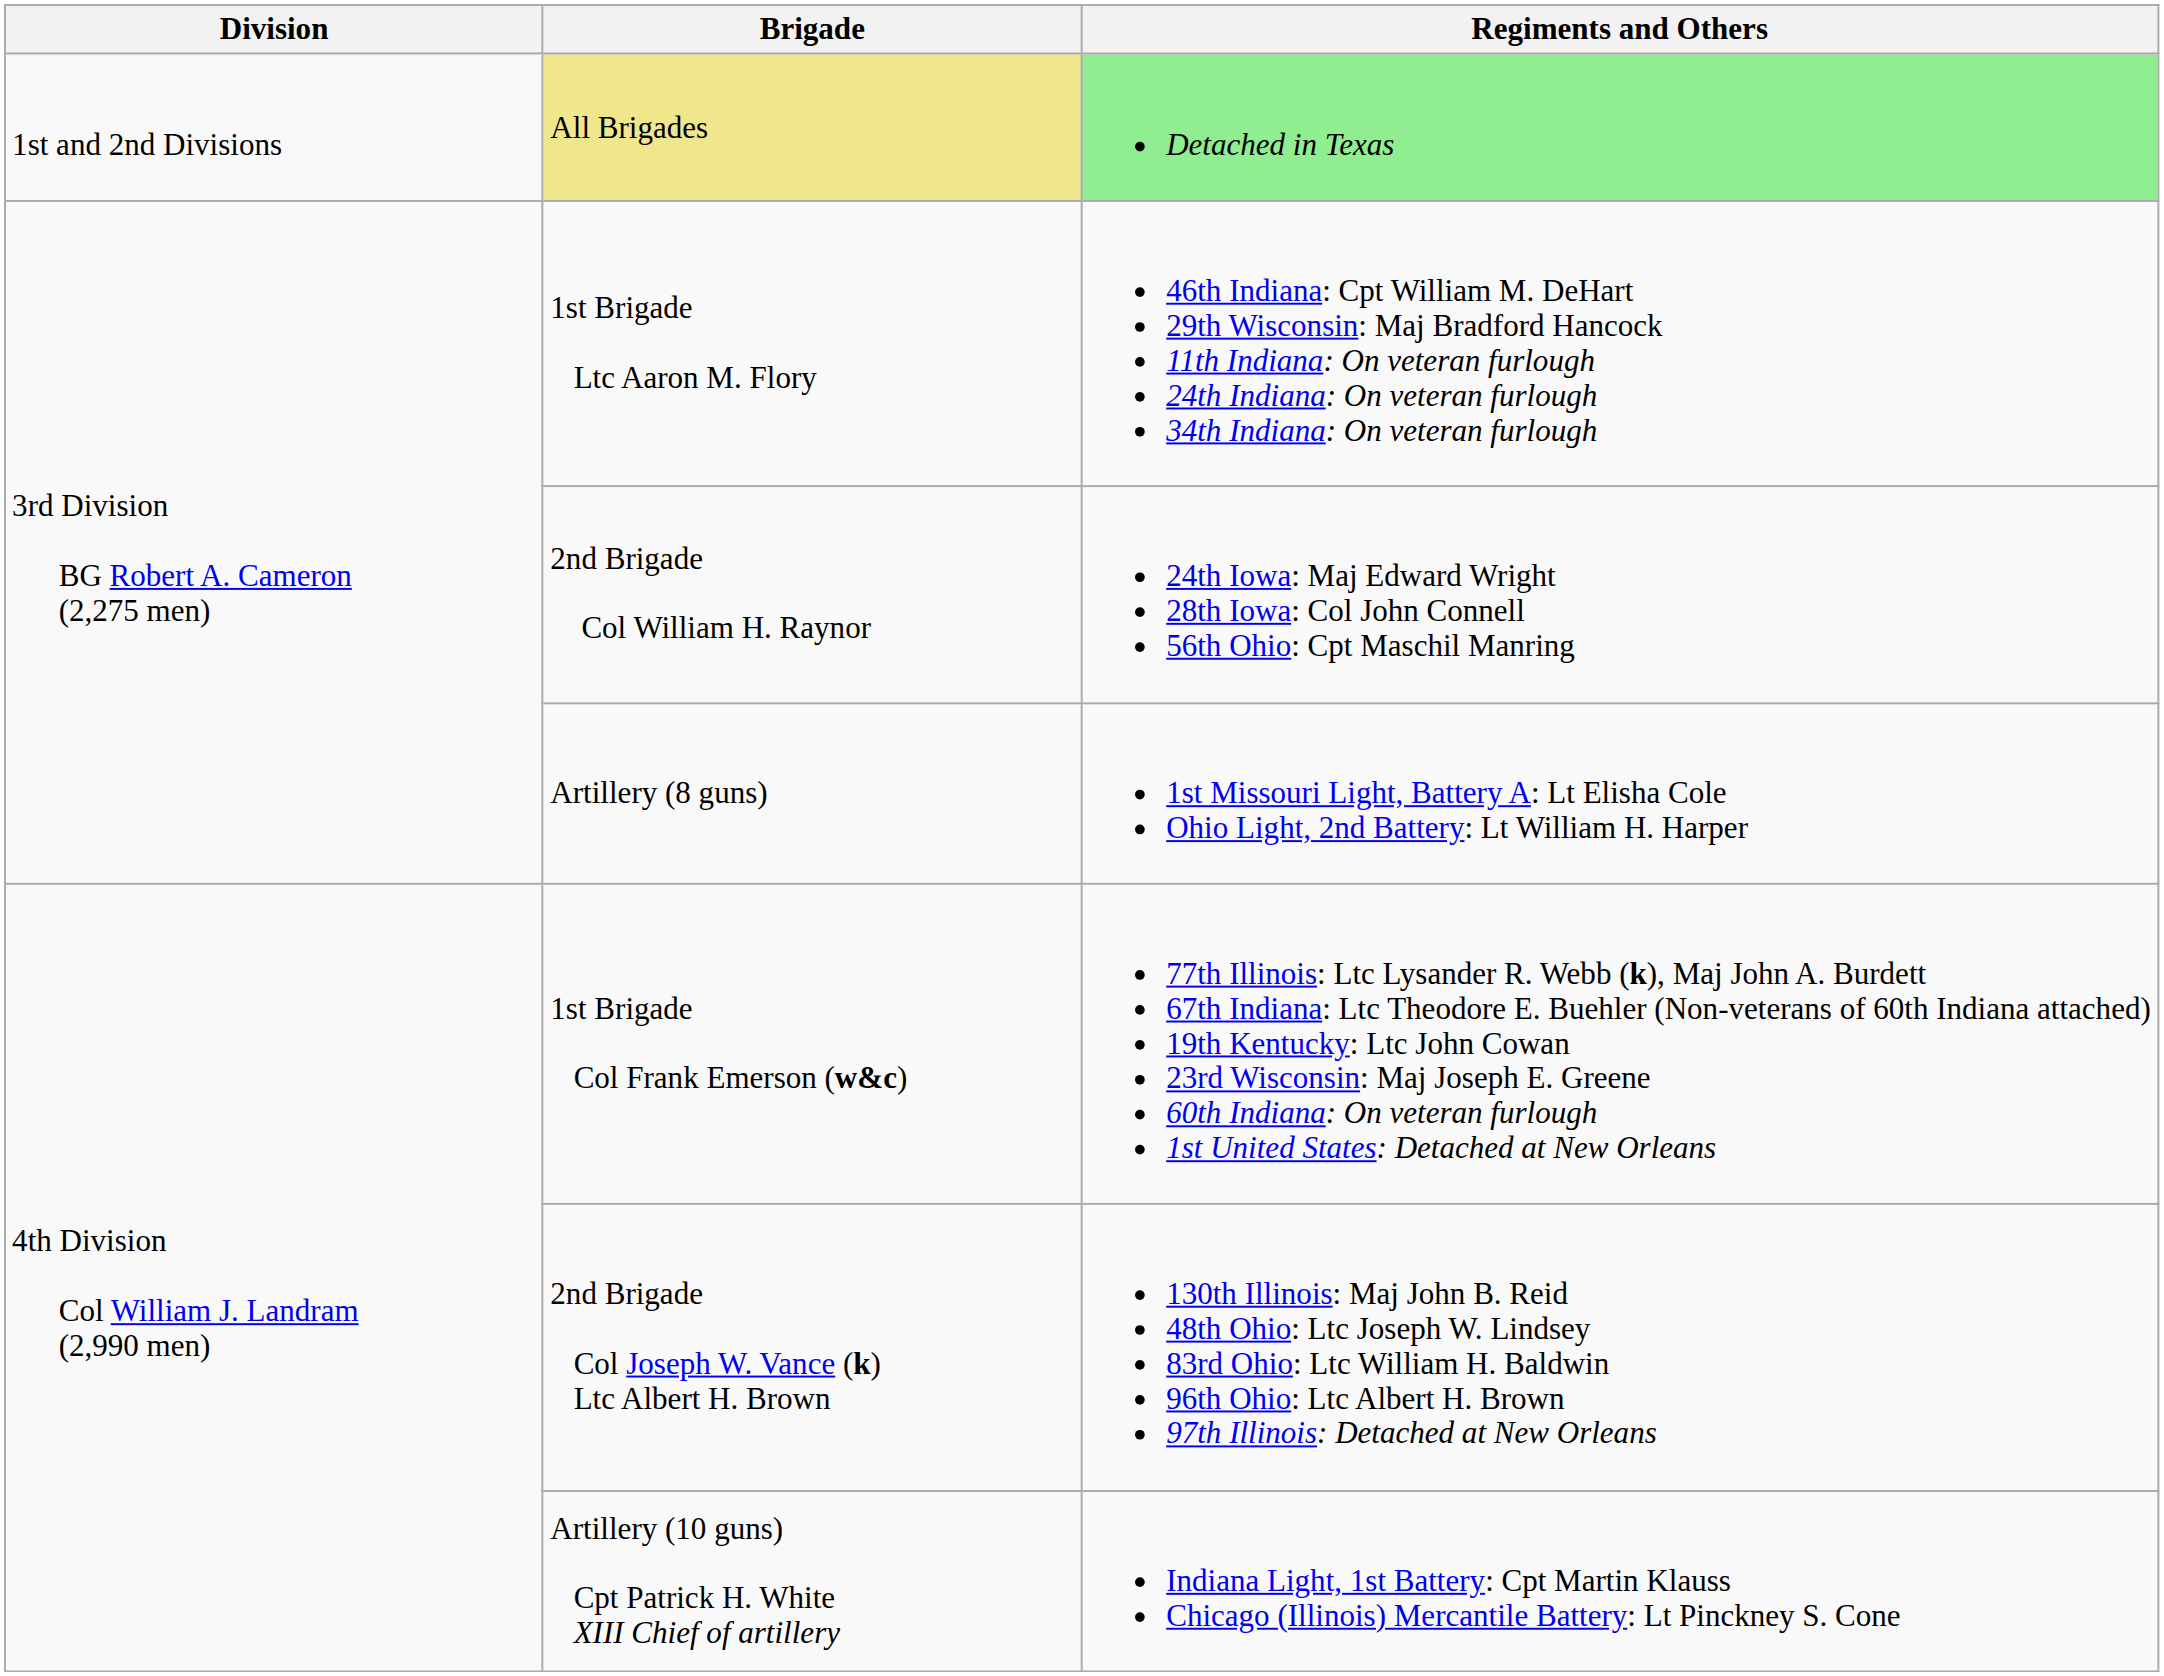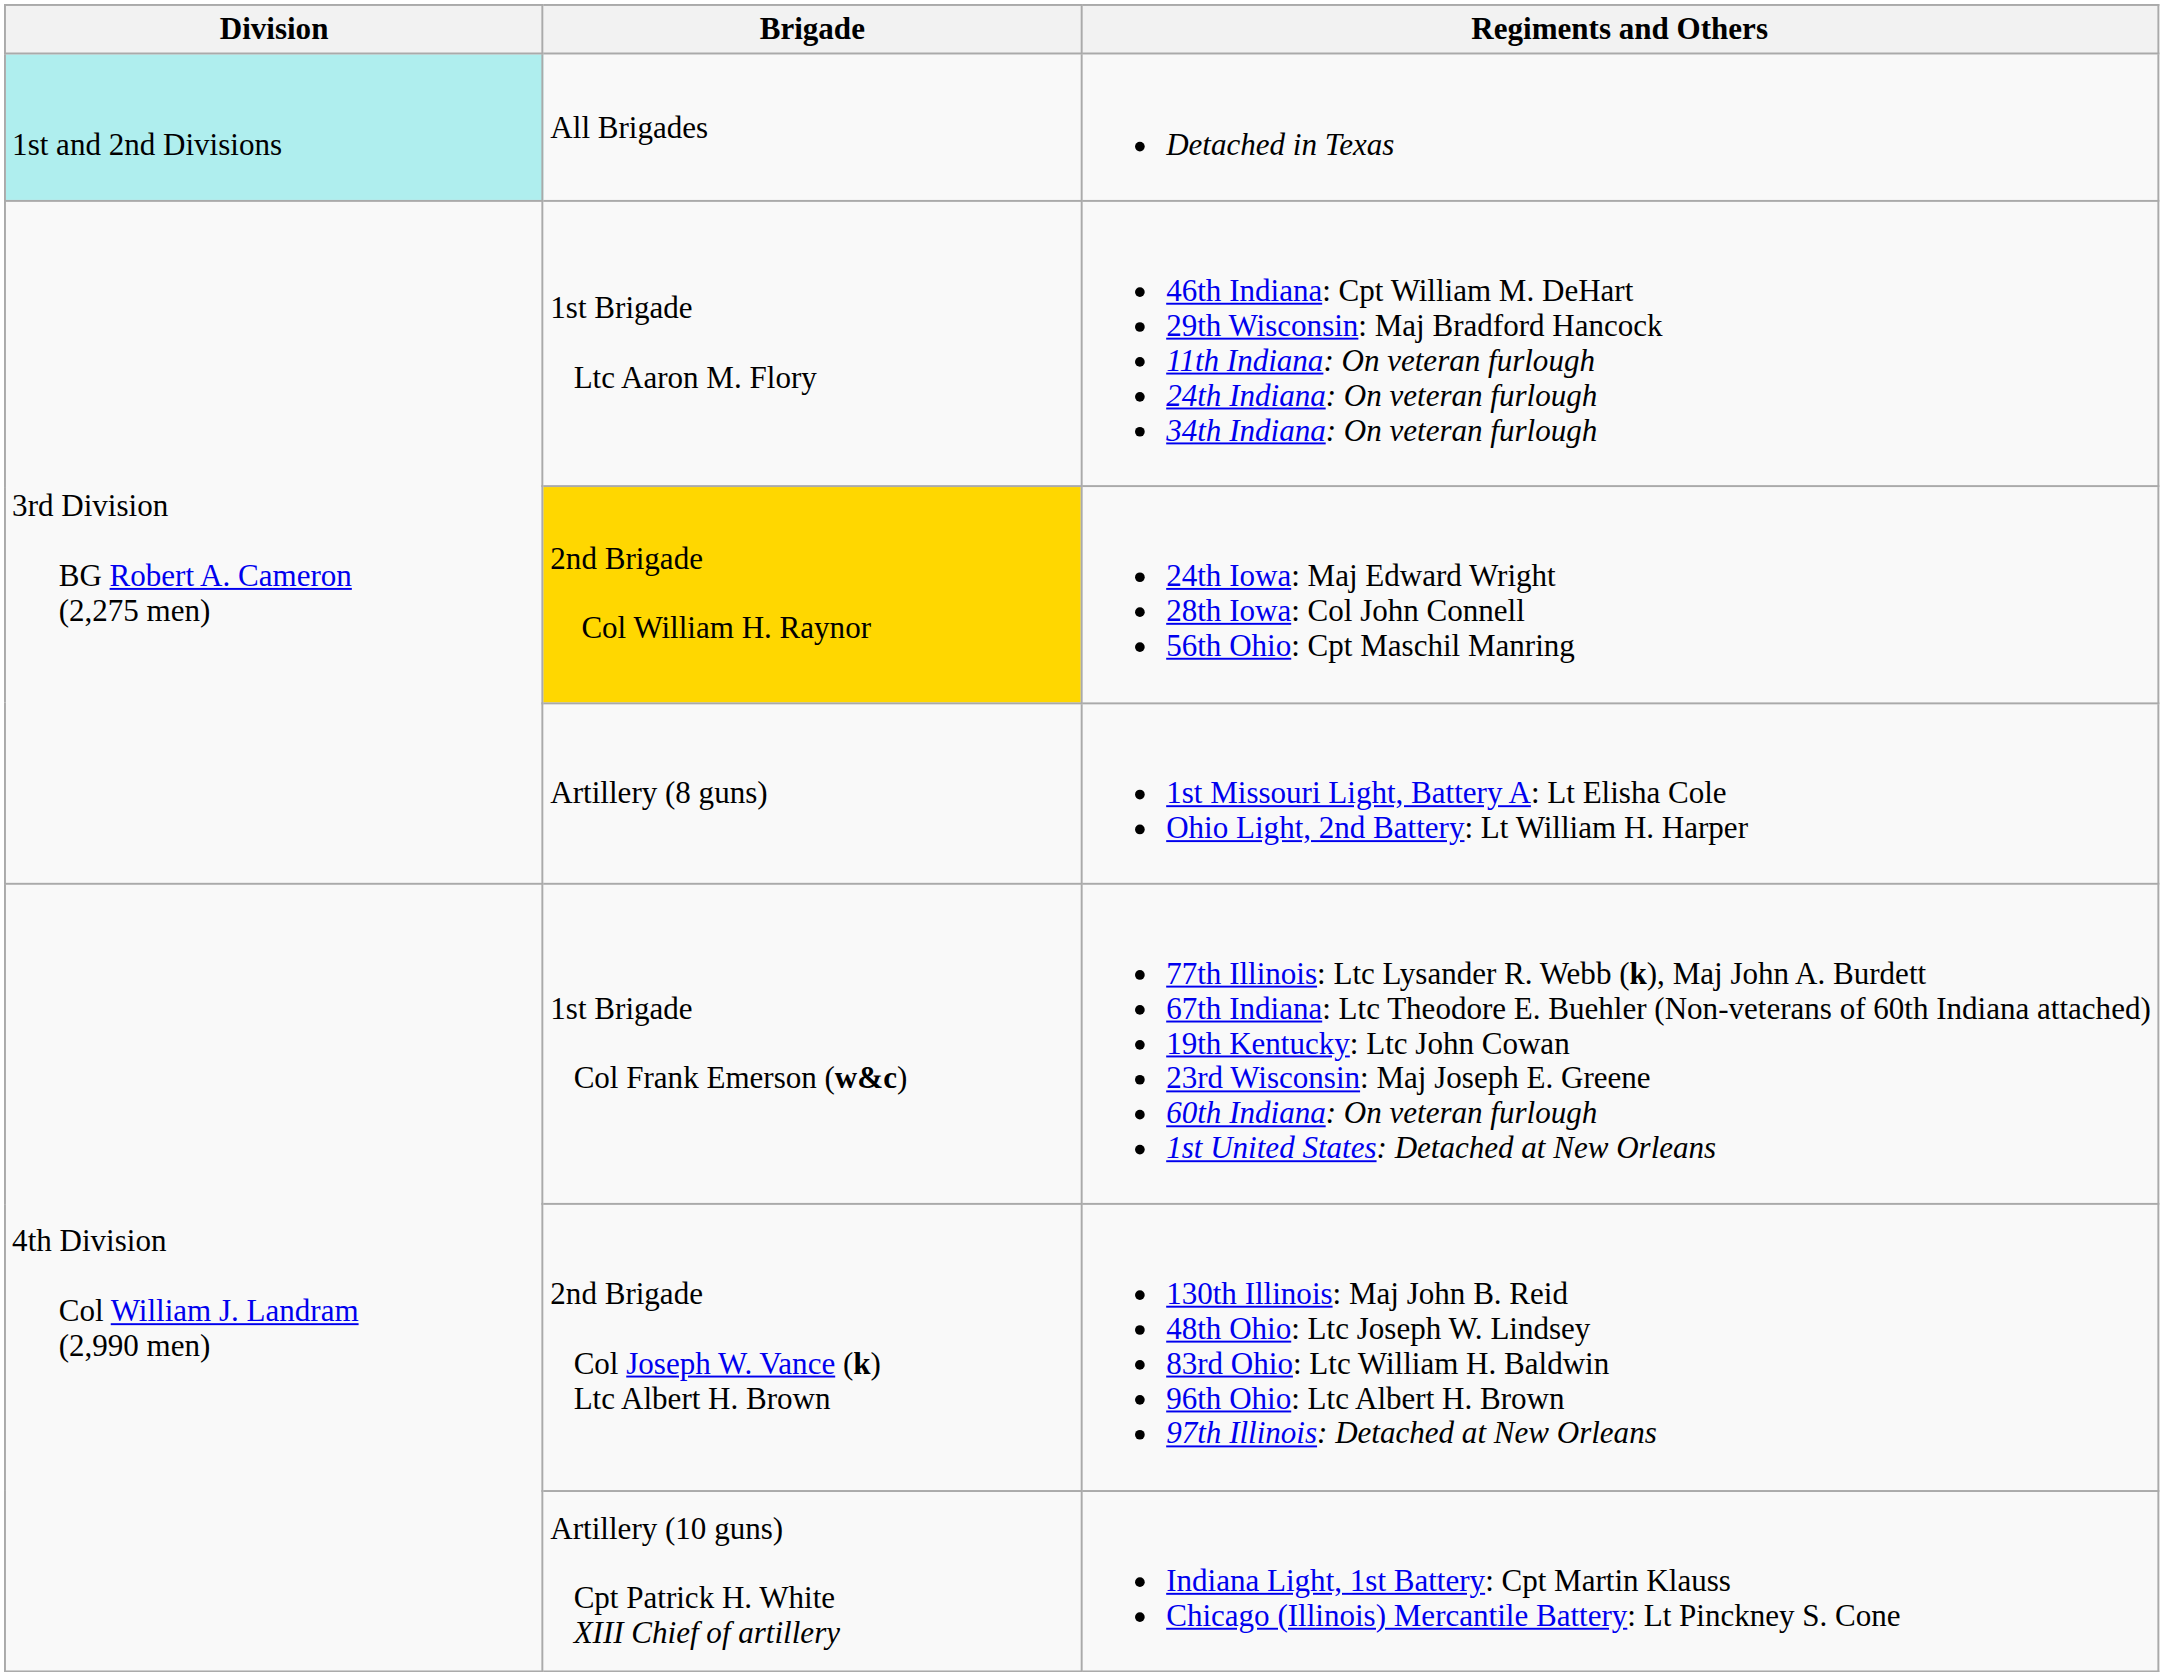(147, 144) no background -> (147, 144) paleturquoise background
(629, 126) khaki background -> (629, 126) no background
(1620, 145) lightgreen background -> (1620, 145) no background
(711, 593) no background -> (711, 593) gold background
